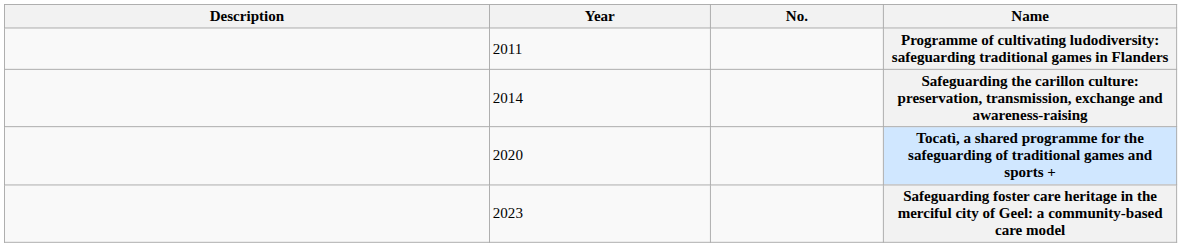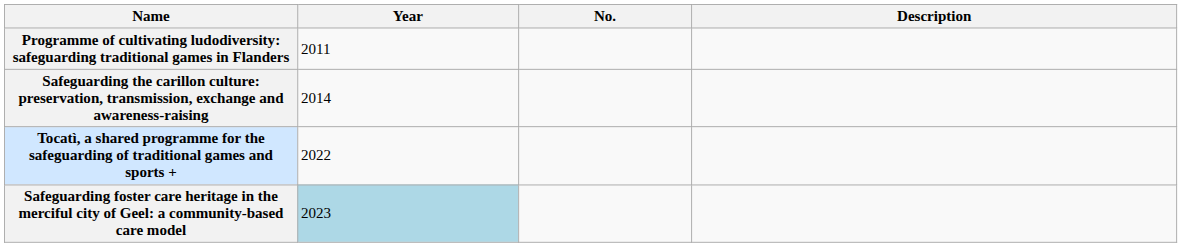columns swapped: (1030, 16) <-> (247, 16)
(508, 155) 2020 -> (316, 155) 2022
(508, 213) no background -> (316, 213) lightblue background
